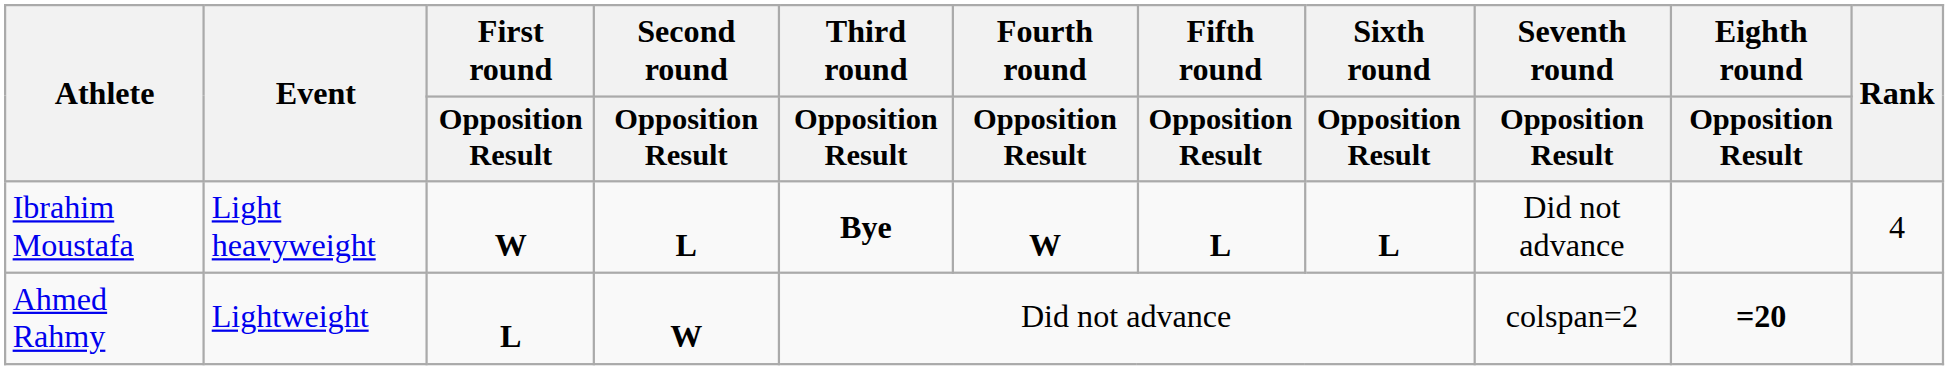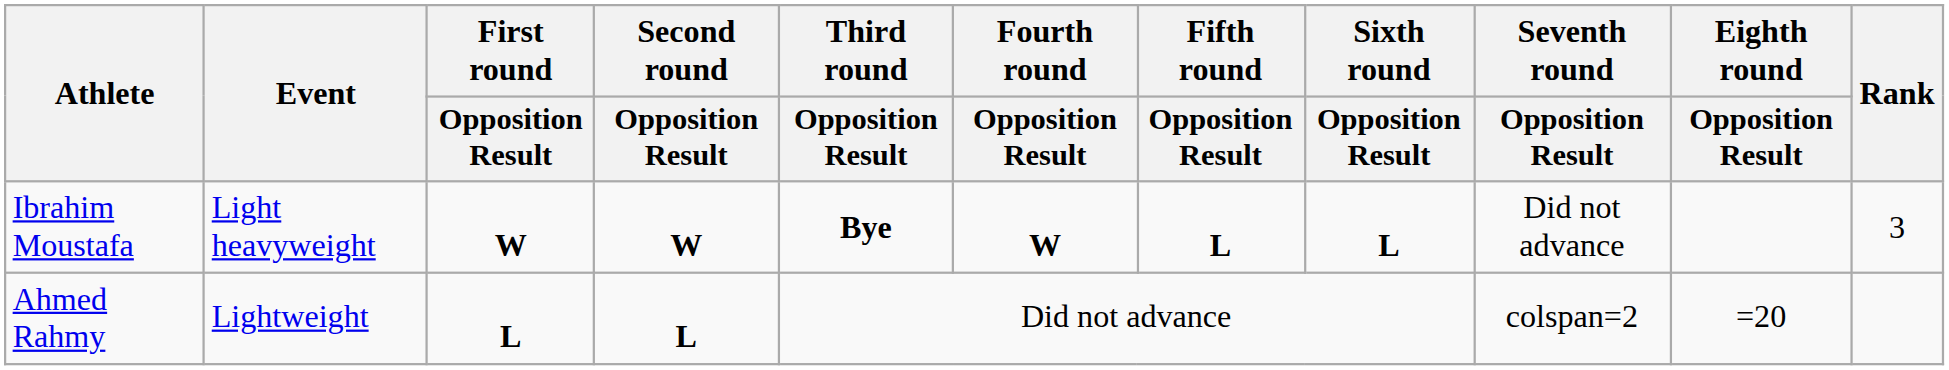(686, 245) L -> (686, 245) W
(1897, 226) 4 -> (1897, 226) 3
(686, 336) W -> (686, 336) L
(1761, 317) bold -> (1761, 317) normal
